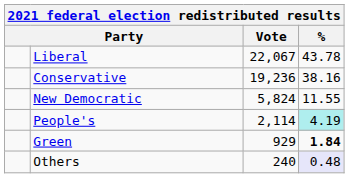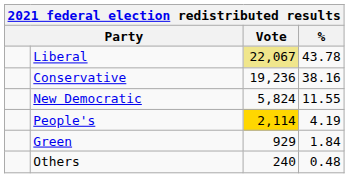(273, 57) no background -> (273, 57) khaki background
(277, 120) no background -> (277, 120) gold background
(325, 120) paleturquoise background -> (325, 120) no background
(325, 141) bold -> (325, 141) normal
(325, 162) lavender background -> (325, 162) no background
